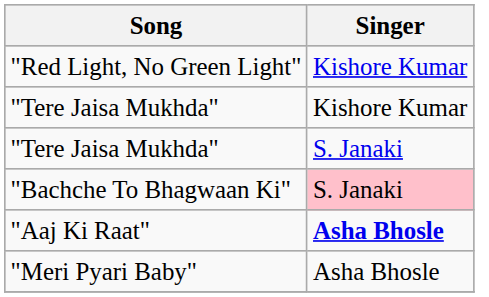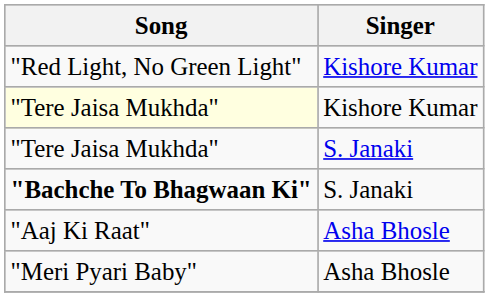(115, 107) no background -> (115, 107) lightyellow background
(151, 189) normal -> (161, 189) bold
(358, 189) pink background -> (368, 189) no background
(378, 230) bold -> (387, 230) normal
